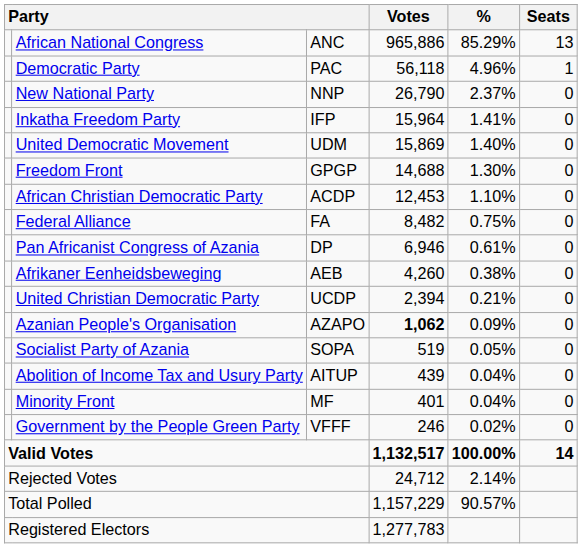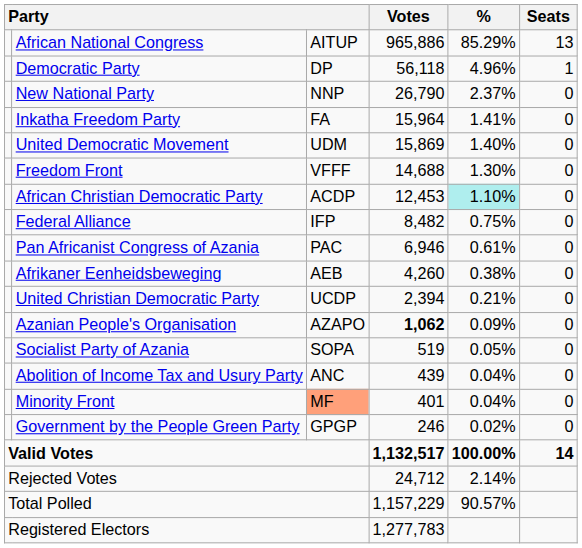(327, 42) ANC -> (334, 42) AITUP
(326, 68) PAC -> (321, 68) DP
(323, 119) IFP -> (320, 119) FA
(334, 171) GPGP -> (330, 171) VFFF
(493, 196) no background -> (493, 196) paleturquoise background
(320, 222) FA -> (323, 222) IFP
(321, 247) DP -> (326, 247) PAC
(334, 376) AITUP -> (327, 376) ANC
(322, 401) no background -> (322, 401) lightsalmon background
(330, 427) VFFF -> (334, 427) GPGP
